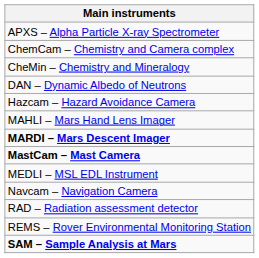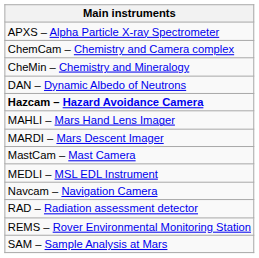(102, 102) normal -> (106, 102) bold
(89, 138) bold -> (86, 138) normal
(74, 155) bold -> (72, 155) normal
(92, 244) bold -> (88, 244) normal
